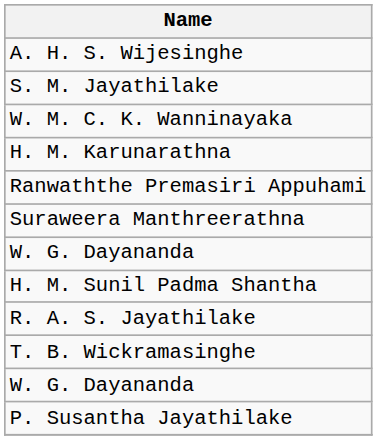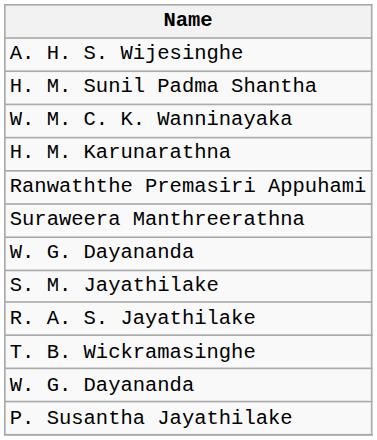(114, 88) S. M. Jayathilake -> (163, 88) H. M. Sunil Padma Shantha
(163, 286) H. M. Sunil Padma Shantha -> (114, 286) S. M. Jayathilake
